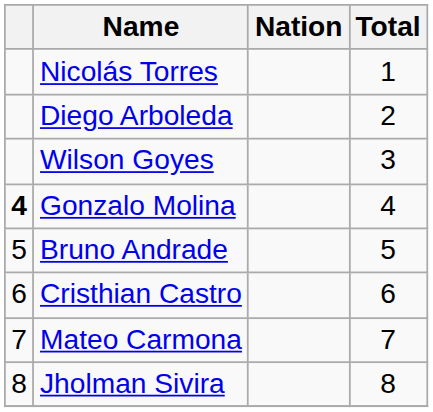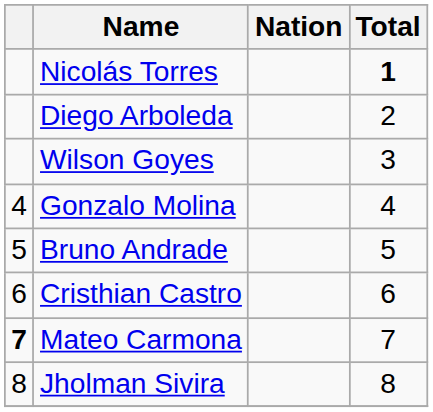(388, 71) normal -> (388, 71) bold
(19, 205) bold -> (19, 205) normal
(19, 339) normal -> (19, 339) bold
